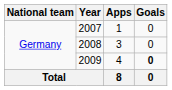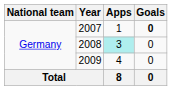(151, 28) normal -> (151, 28) bold
(119, 45) no background -> (119, 45) paleturquoise background
(151, 61) bold -> (151, 61) normal
